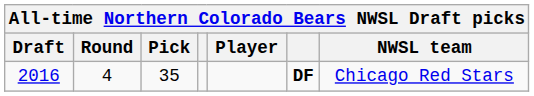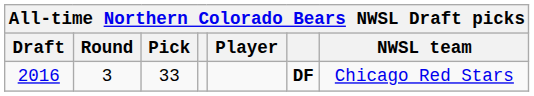(107, 76) 4 -> (107, 76) 3
(169, 76) 35 -> (169, 76) 33
